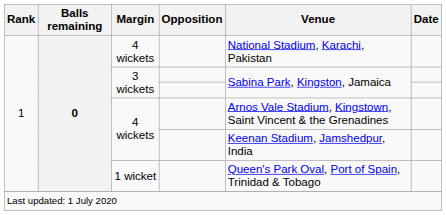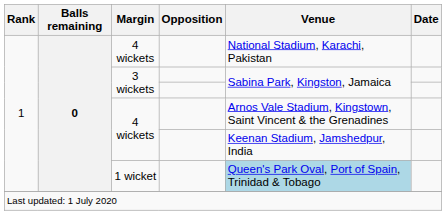(314, 176) no background -> (314, 176) lightblue background
